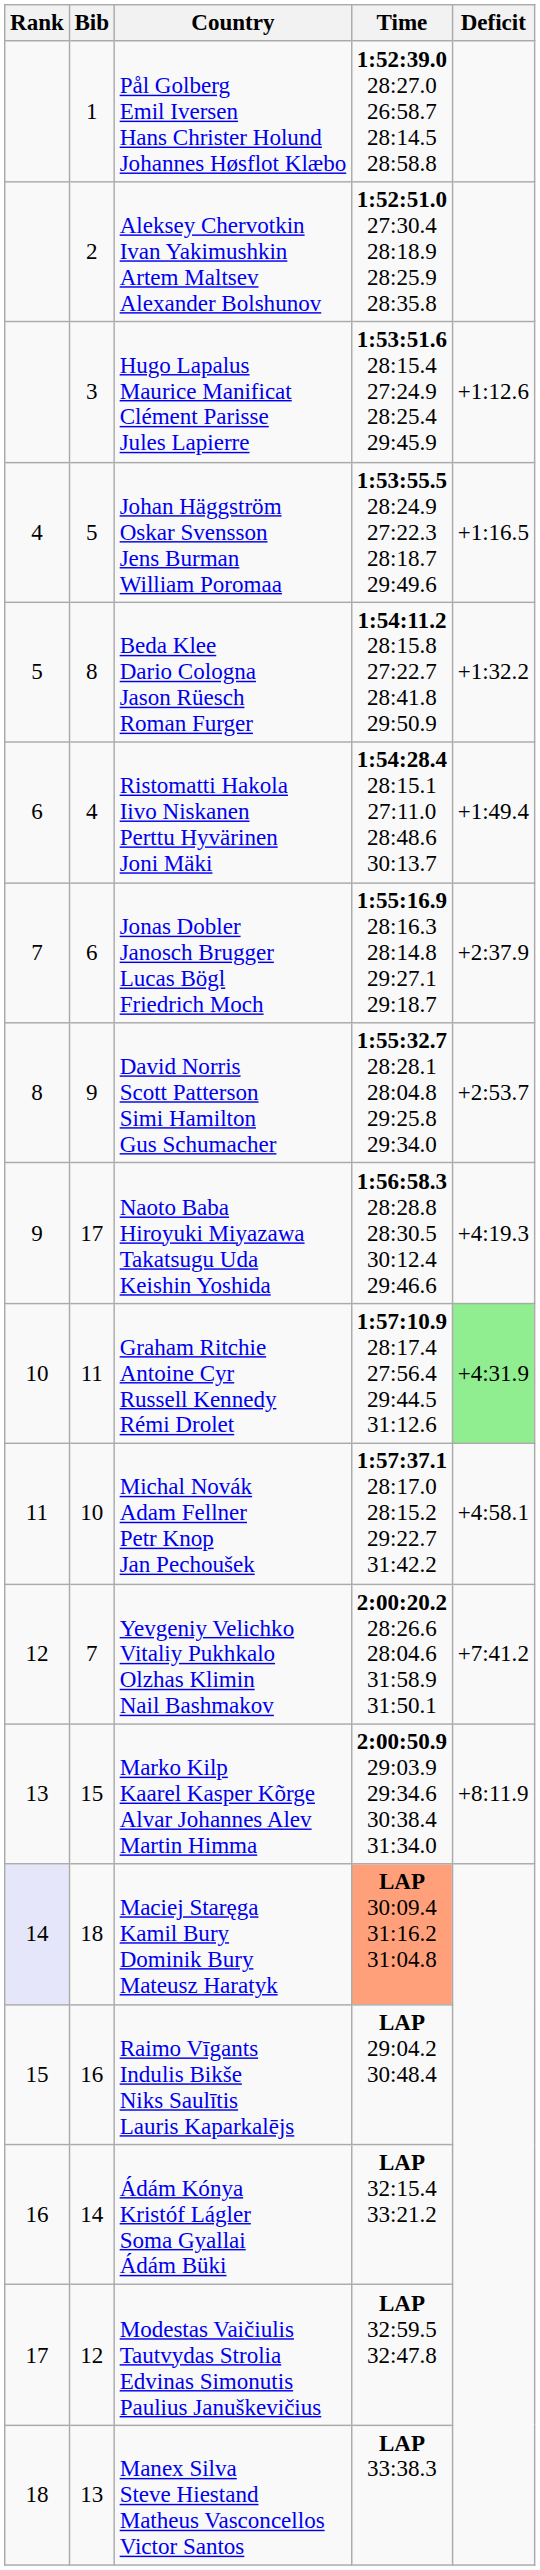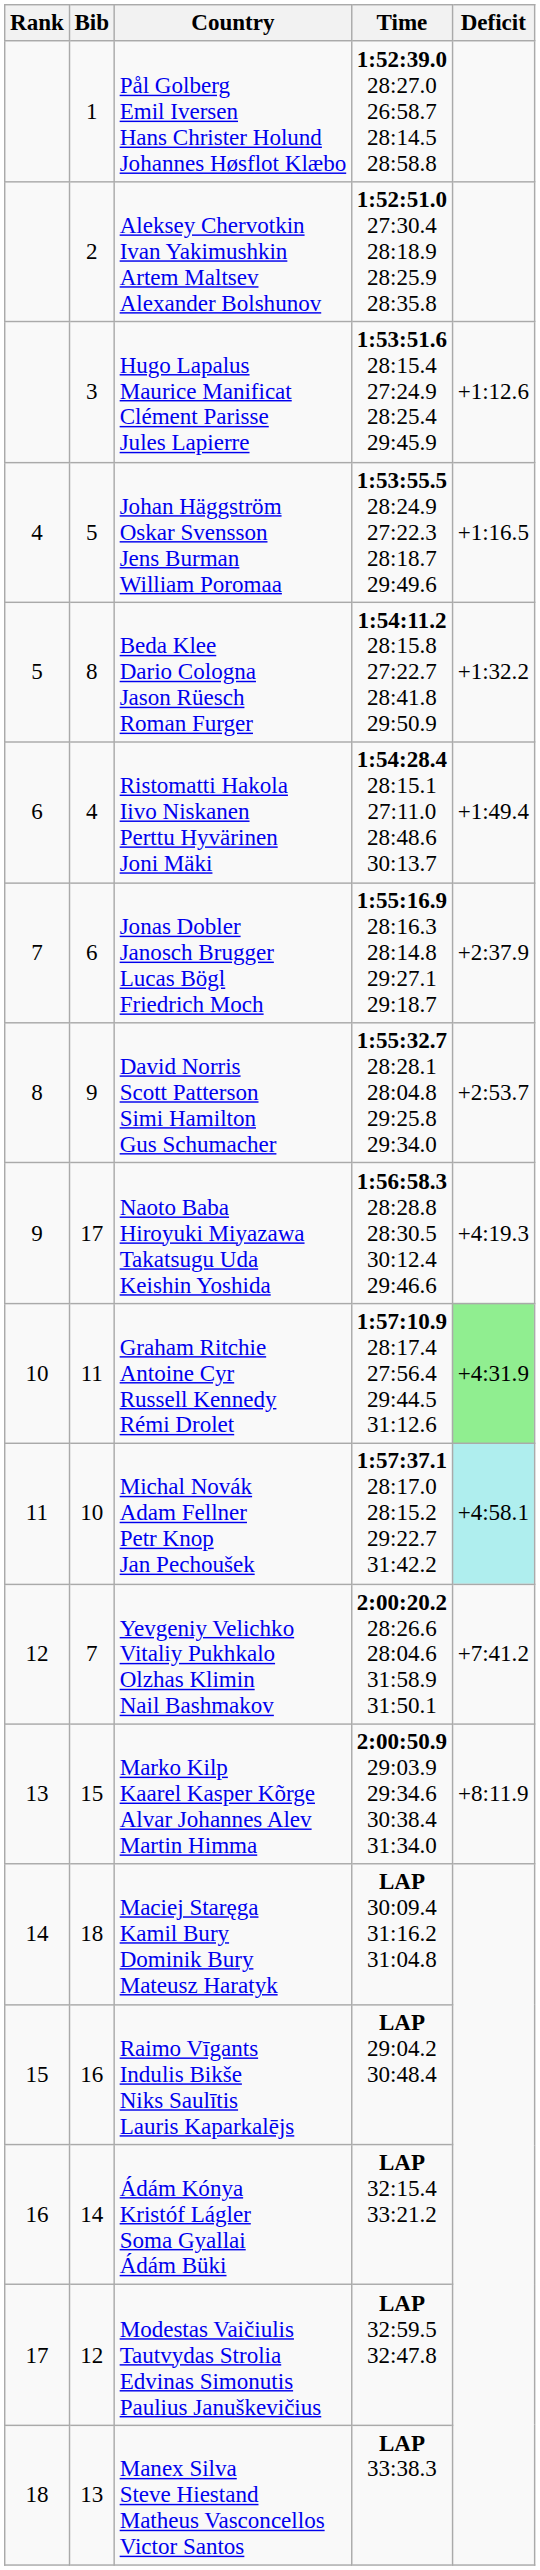(493, 1513) no background -> (493, 1513) paleturquoise background
(37, 1934) lavender background -> (37, 1934) no background
(402, 1921) lightsalmon background -> (402, 1921) no background
